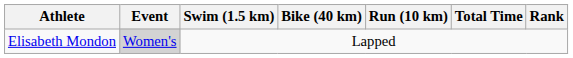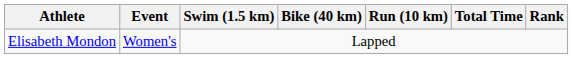(150, 41) lightgrey background -> (150, 41) no background
